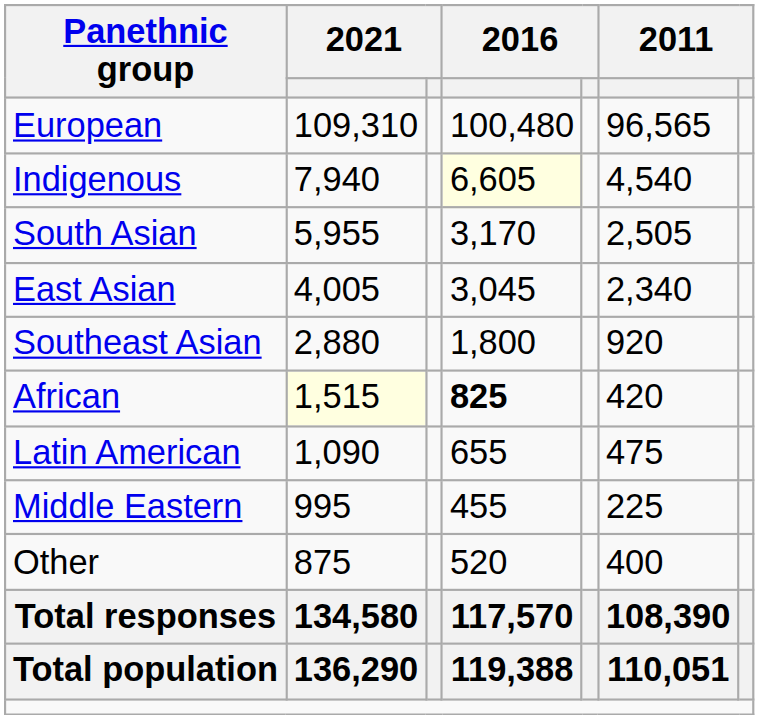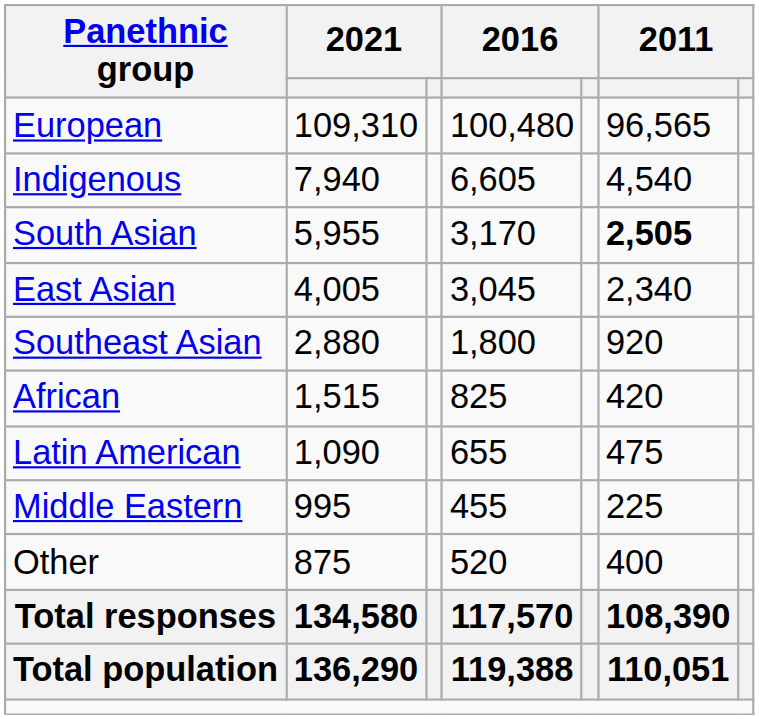(493, 179) lightyellow background -> (493, 179) no background
(649, 234) normal -> (649, 234) bold
(337, 397) lightyellow background -> (337, 397) no background
(479, 397) bold -> (479, 397) normal
